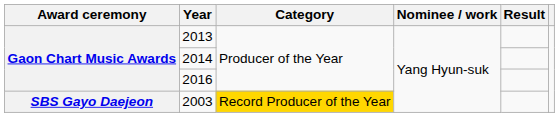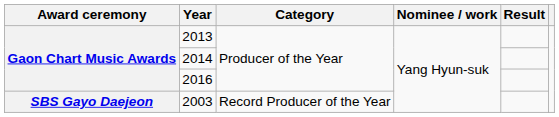(305, 101) gold background -> (305, 101) no background
